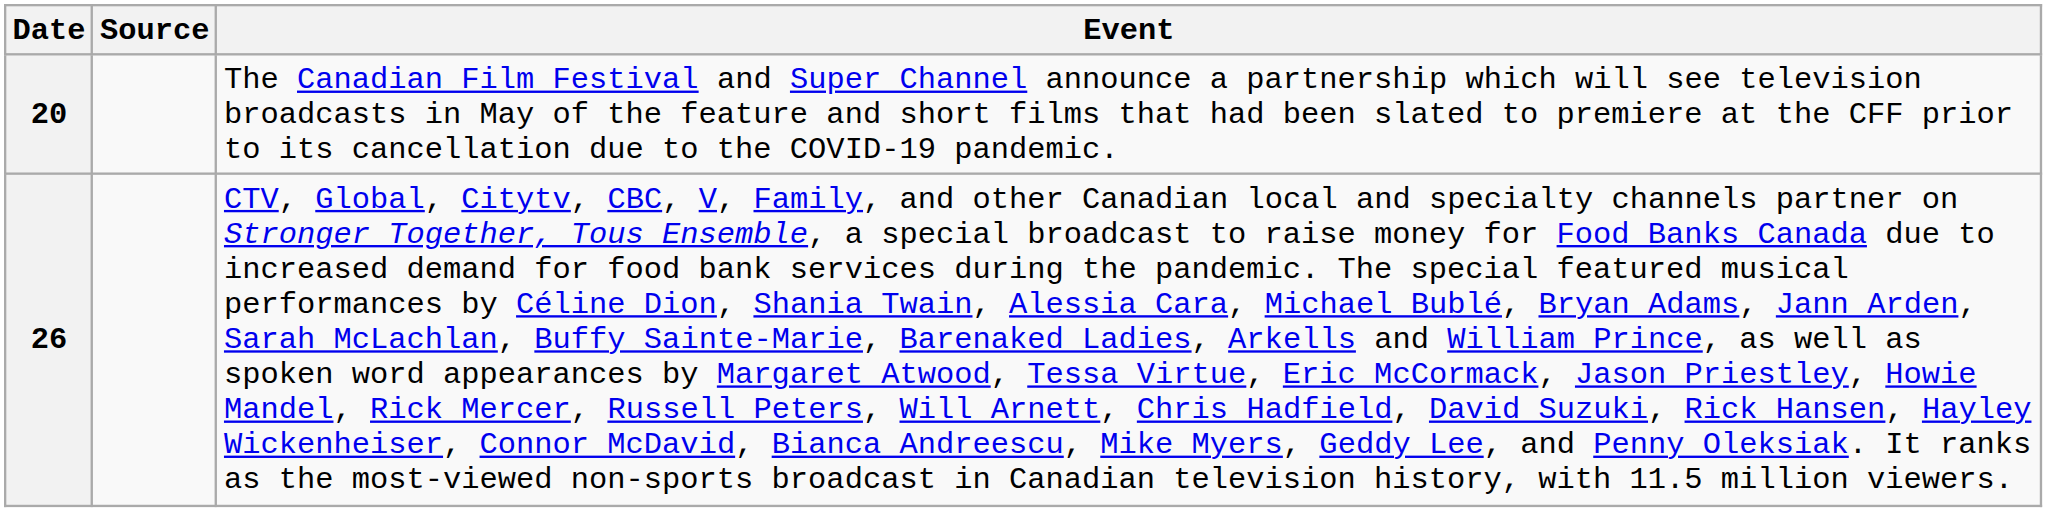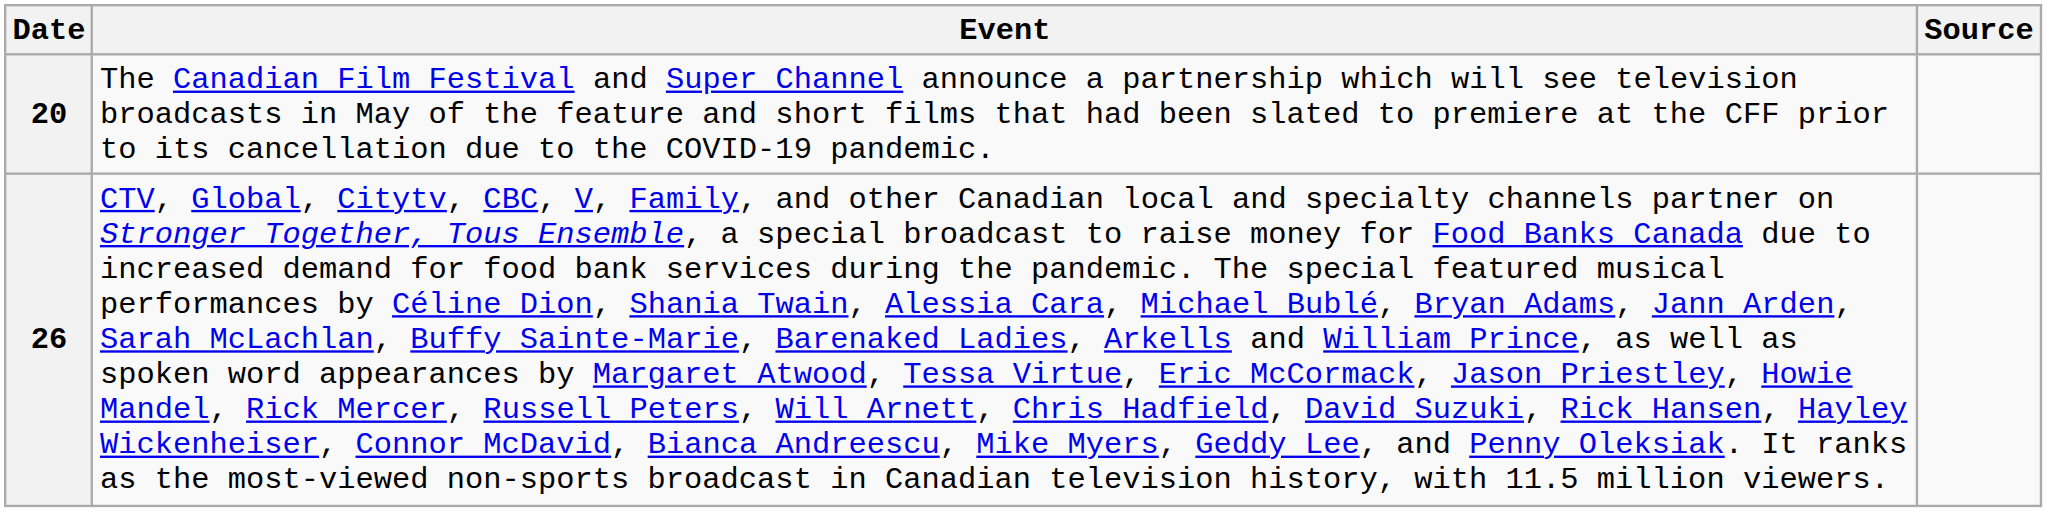columns swapped: (1129, 30) <-> (155, 30)
